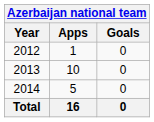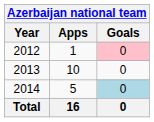(123, 51) no background -> (123, 51) pink background
(123, 88) no background -> (123, 88) lightblue background
